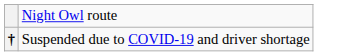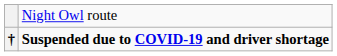(166, 39) normal -> (175, 39) bold
